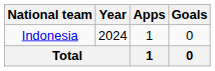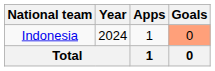(190, 35) no background -> (190, 35) lightsalmon background
